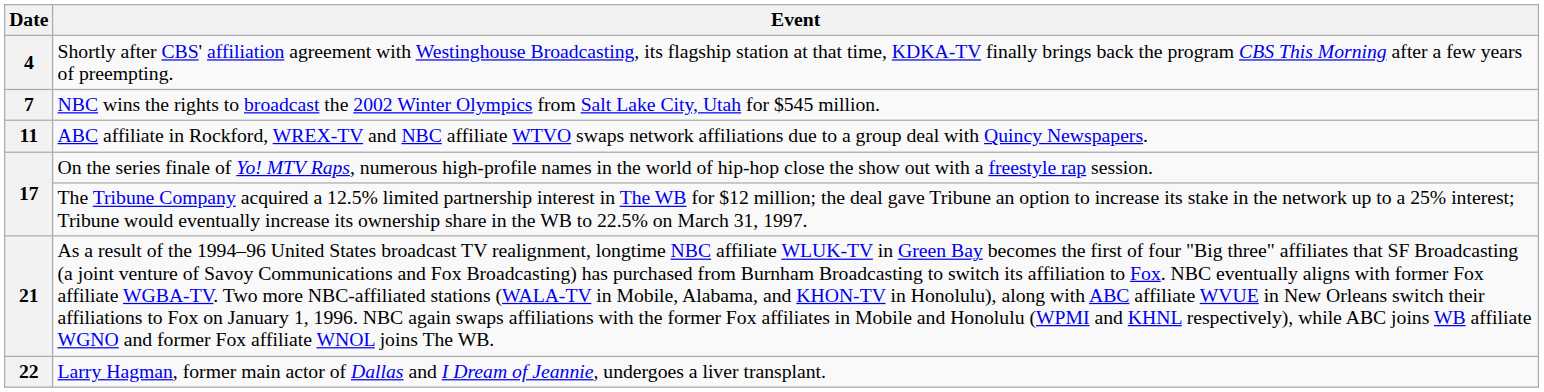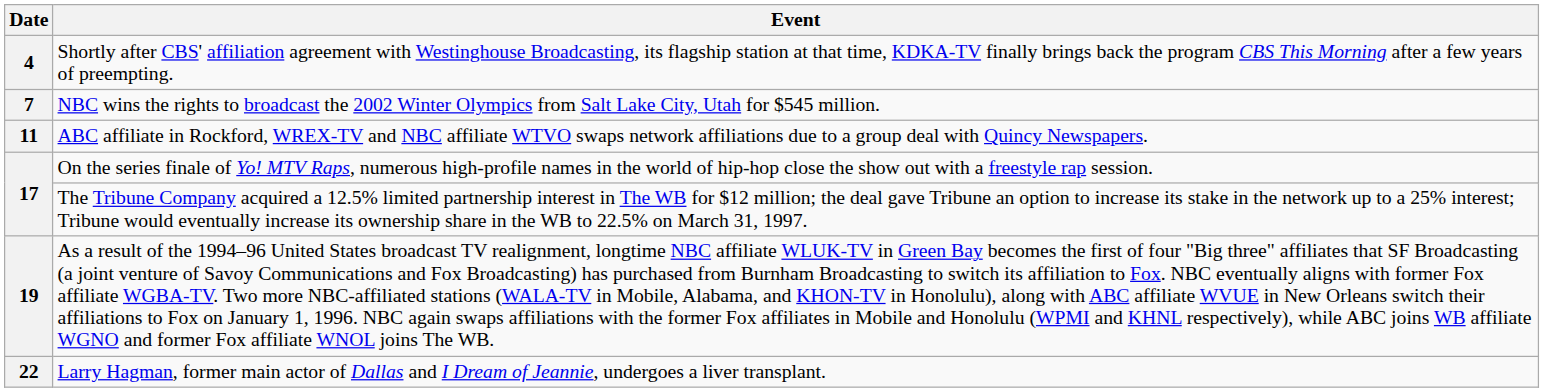(29, 295) 21 -> (29, 295) 19
